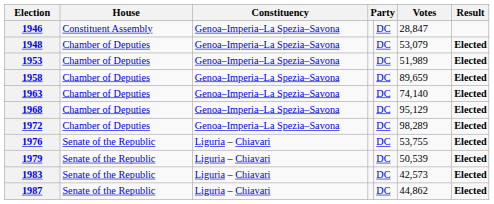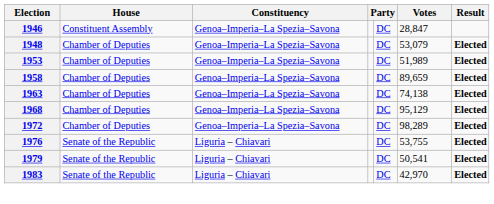(414, 93) 74,140 -> (414, 93) 74,138
(414, 158) 50,539 -> (414, 158) 50,541
(414, 175) 42,573 -> (414, 175) 42,970
- row: (32, 191)
